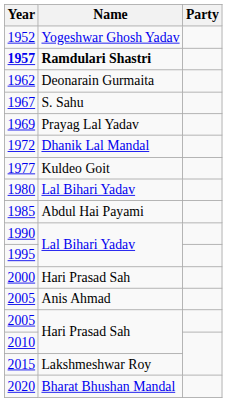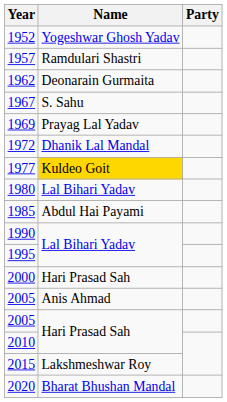(21, 59) bold -> (21, 59) normal
(96, 59) bold -> (91, 59) normal
(76, 168) no background -> (76, 168) gold background
